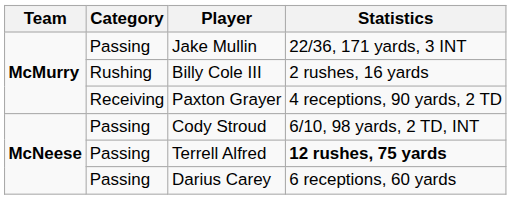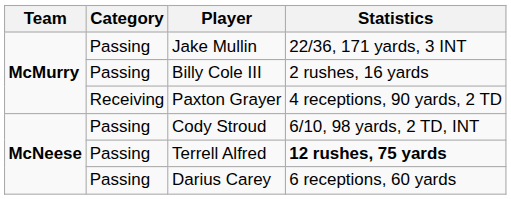(121, 72) Rushing -> (120, 72) Passing
